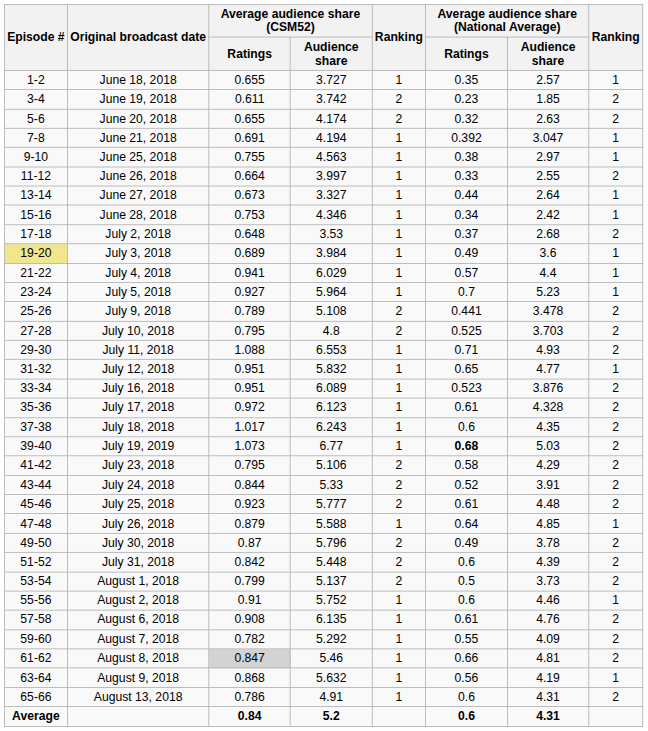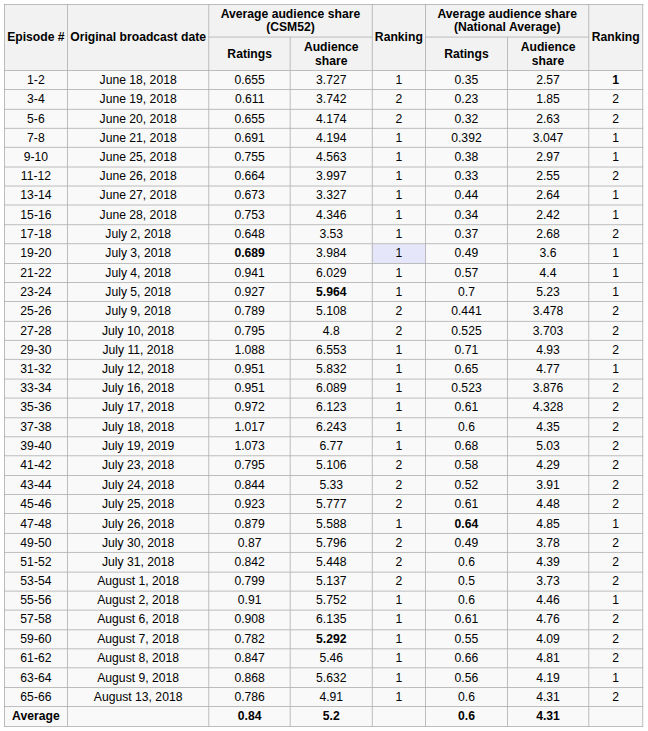(616, 80) normal -> (616, 80) bold
(36, 253) khaki background -> (36, 253) no background
(250, 253) normal -> (250, 253) bold
(399, 253) no background -> (399, 253) lavender background
(331, 292) normal -> (331, 292) bold
(466, 446) bold -> (466, 446) normal
(466, 523) normal -> (466, 523) bold
(331, 639) normal -> (331, 639) bold
(250, 658) lightgrey background -> (250, 658) no background
